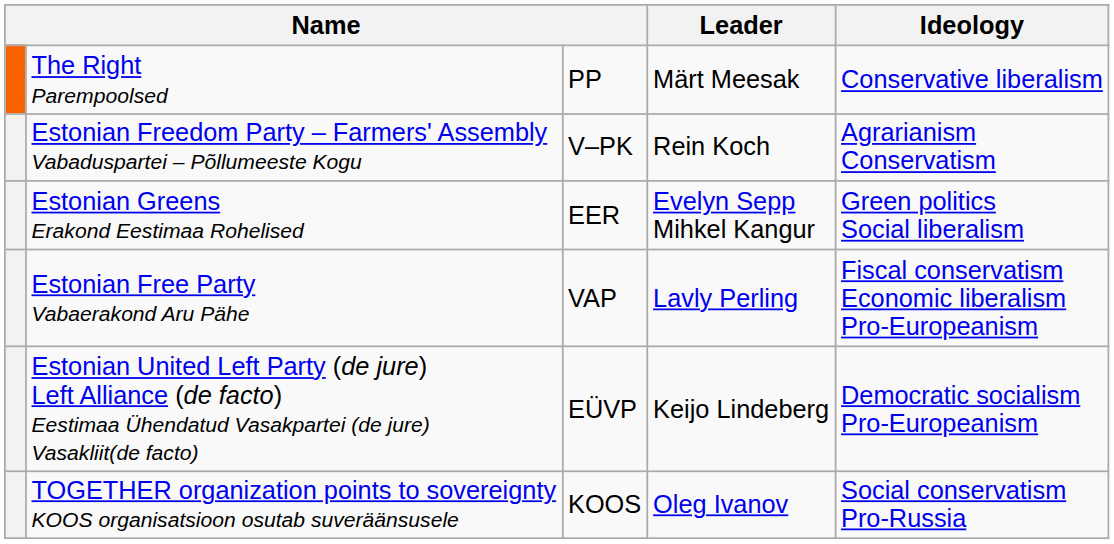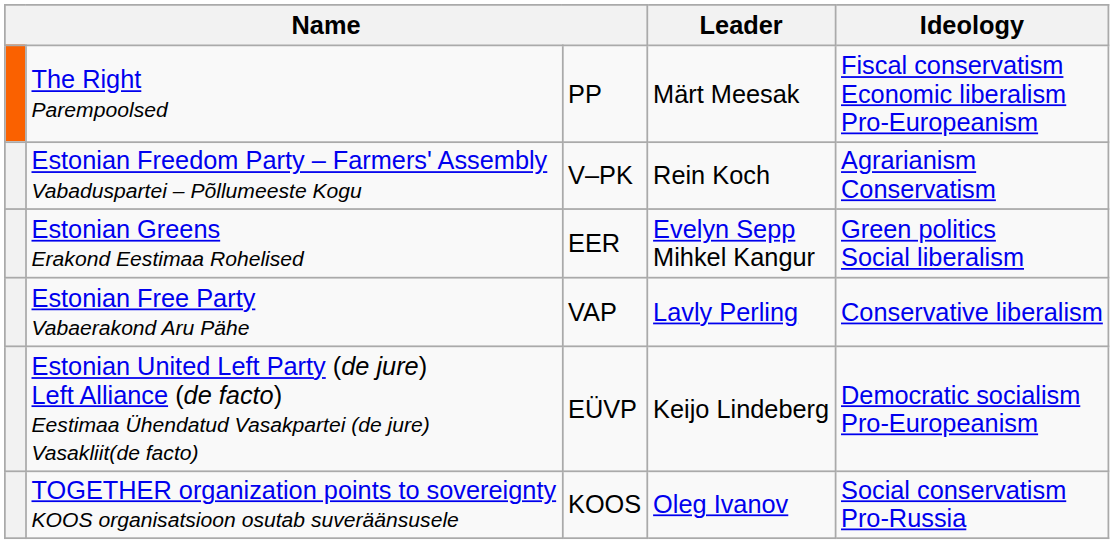(972, 79) Conservative liberalism -> (954, 93) Fiscal conservatism Economic liberalism Pro-Europeanism
(954, 298) Fiscal conservatism Economic liberalism Pro-Europeanism -> (972, 312) Conservative liberalism
